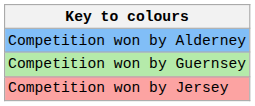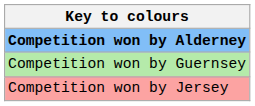(127, 40) normal -> (127, 40) bold
